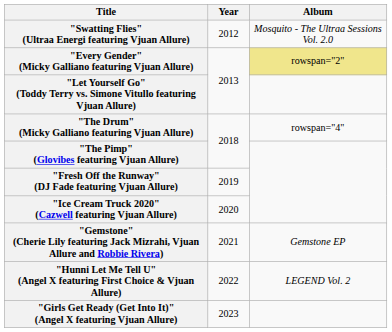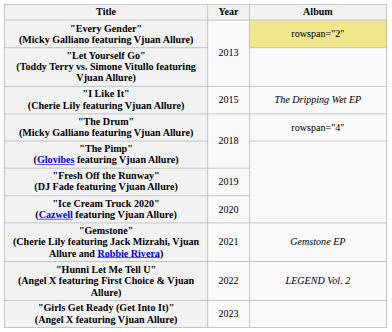- row: (106, 34)
+ row: (106, 100)
